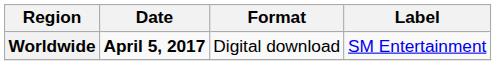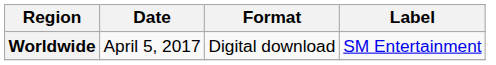(154, 45) bold -> (152, 45) normal
